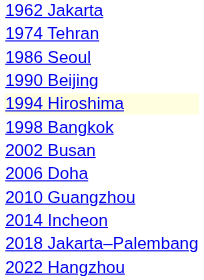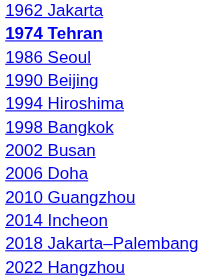(52, 34) normal -> (54, 34) bold
(65, 103) lightyellow background -> (65, 103) no background
